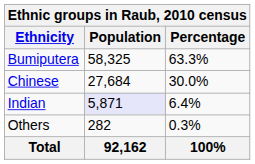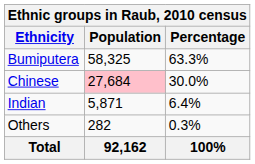(109, 81) no background -> (109, 81) pink background
(105, 103) lavender background -> (105, 103) no background
